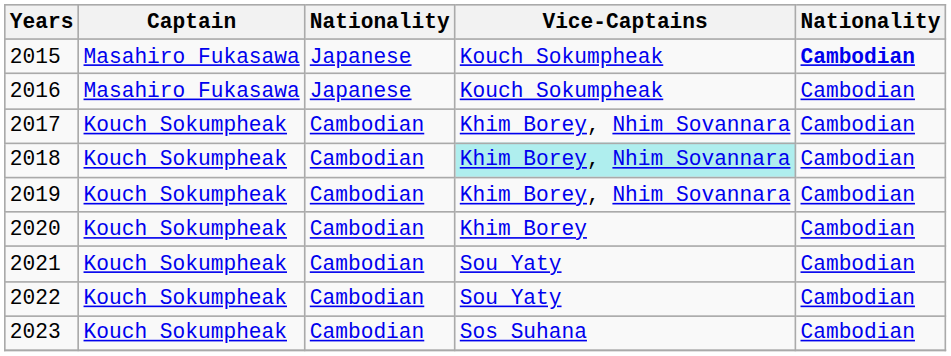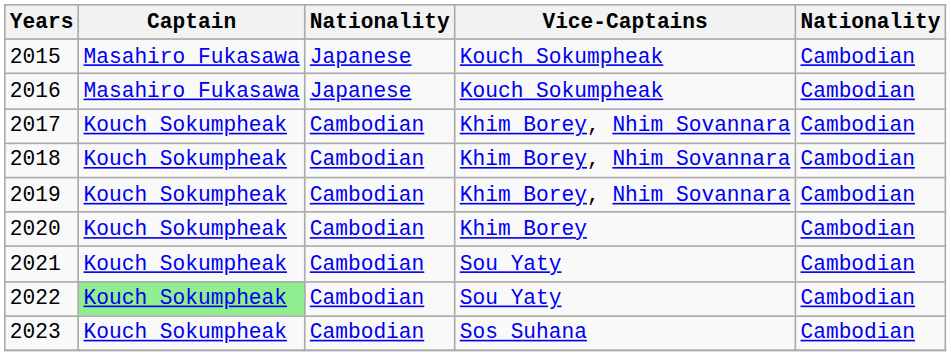(858, 57) bold -> (858, 57) normal
(625, 160) paleturquoise background -> (625, 160) no background
(185, 298) no background -> (185, 298) lightgreen background
